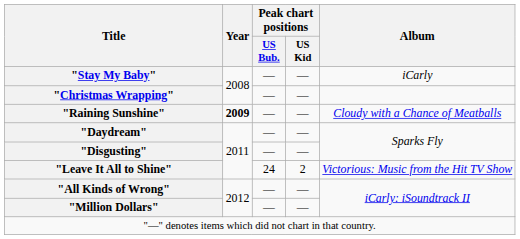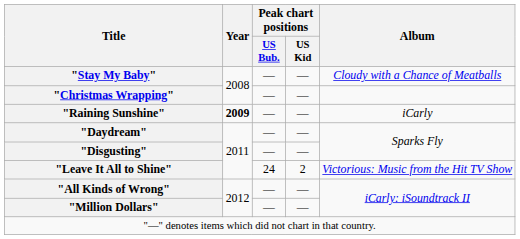(417, 76) iCarly -> (417, 76) Cloudy with a Chance of Meatballs
(417, 113) Cloudy with a Chance of Meatballs -> (417, 113) iCarly
